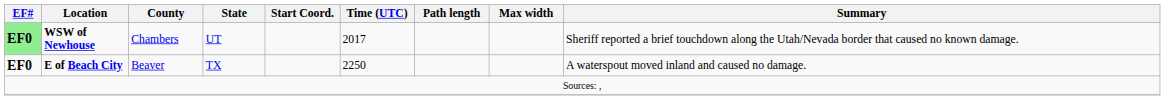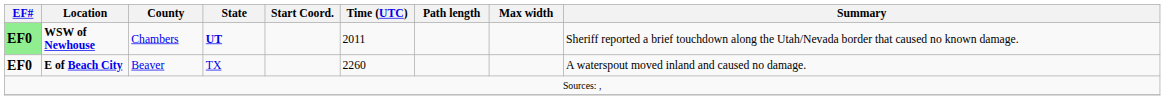(214, 38) normal -> (214, 38) bold
(354, 38) 2017 -> (354, 38) 2011
(354, 65) 2250 -> (354, 65) 2260
